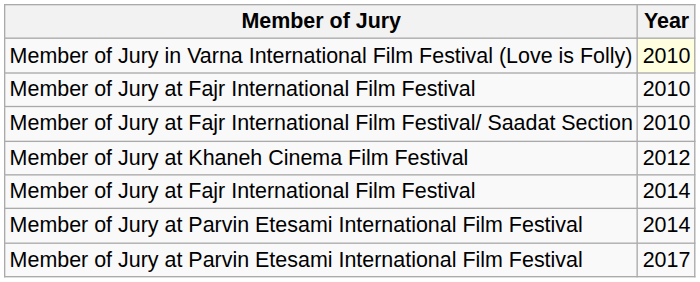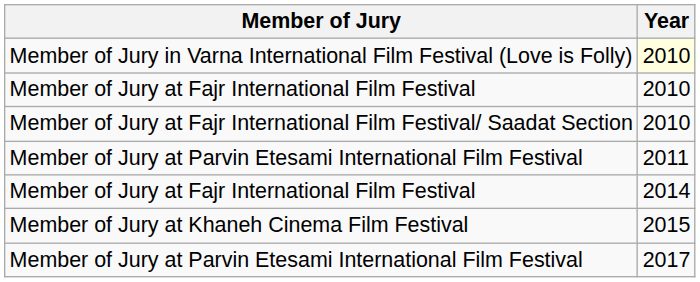(239, 157) Member of Jury at Khaneh Cinema Film Festival -> (296, 157) Member of Jury at Parvin Etesami International Film Festival
(667, 157) 2012 -> (666, 157) 2011
(296, 225) Member of Jury at Parvin Etesami International Film Festival -> (239, 225) Member of Jury at Khaneh Cinema Film Festival
(667, 225) 2014 -> (667, 225) 2015
